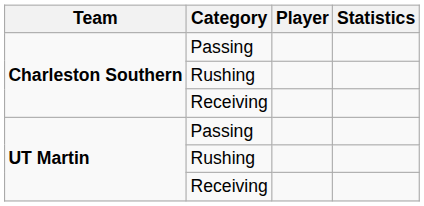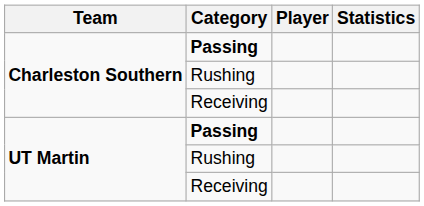(222, 46) normal -> (224, 46) bold
(222, 130) normal -> (224, 130) bold
